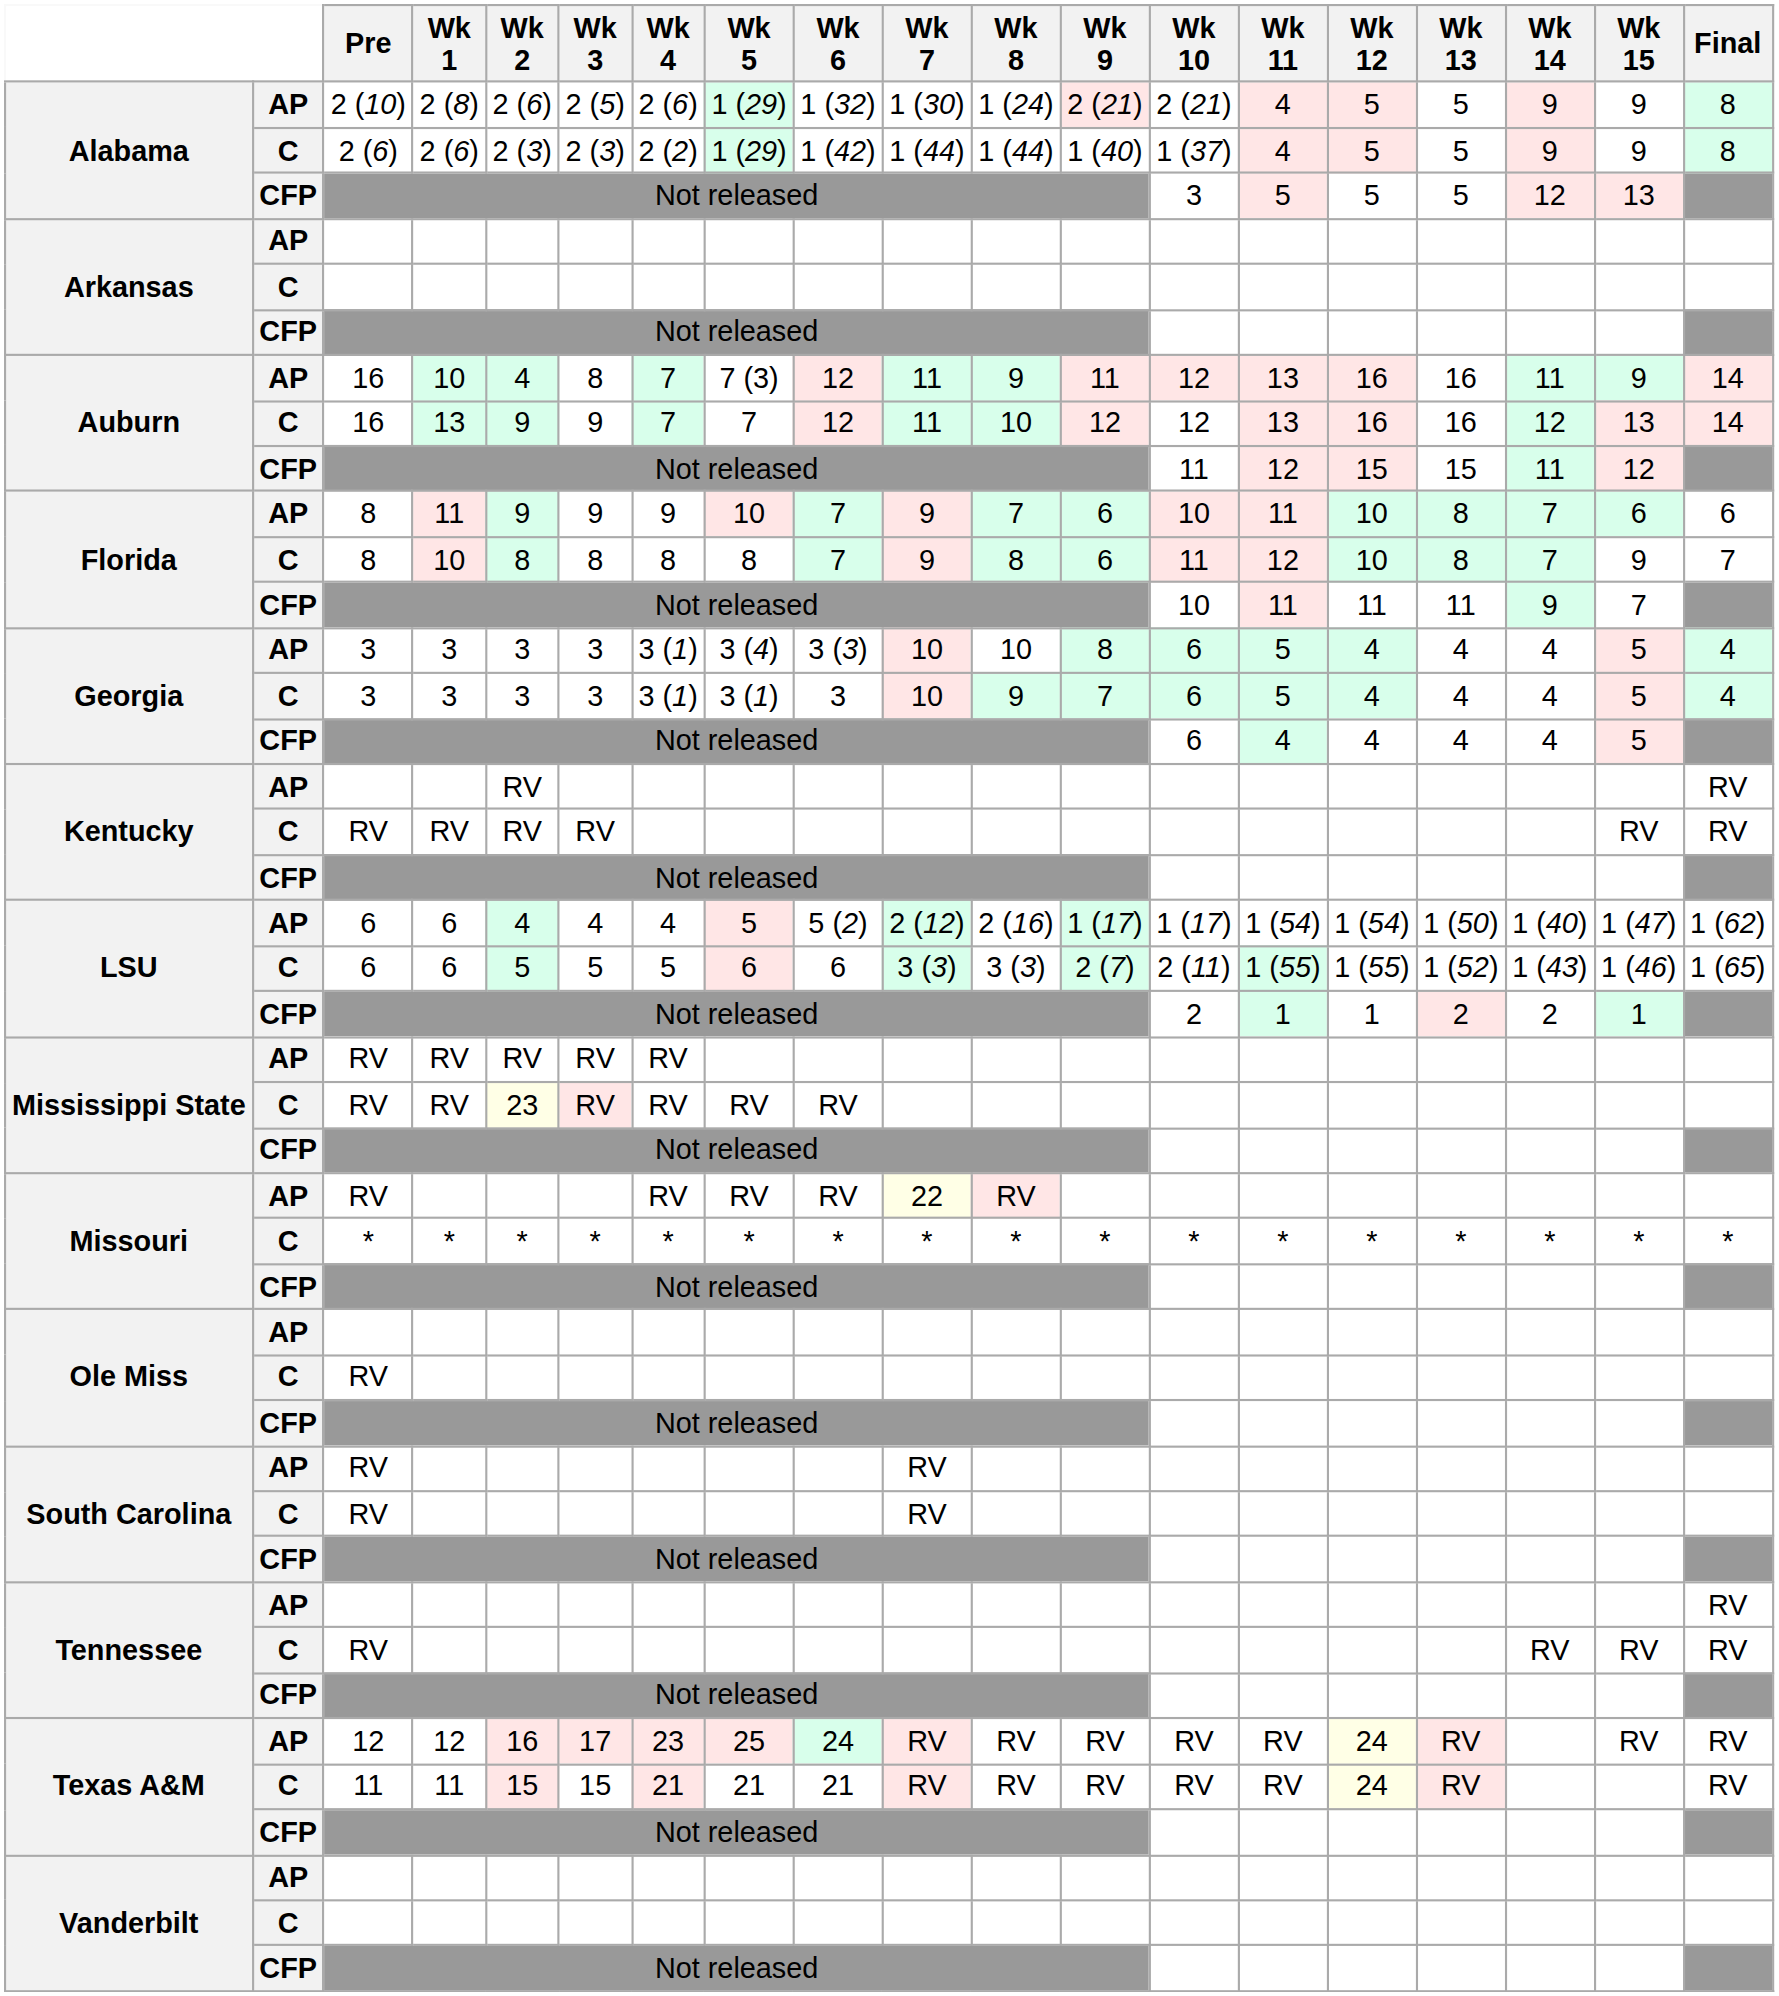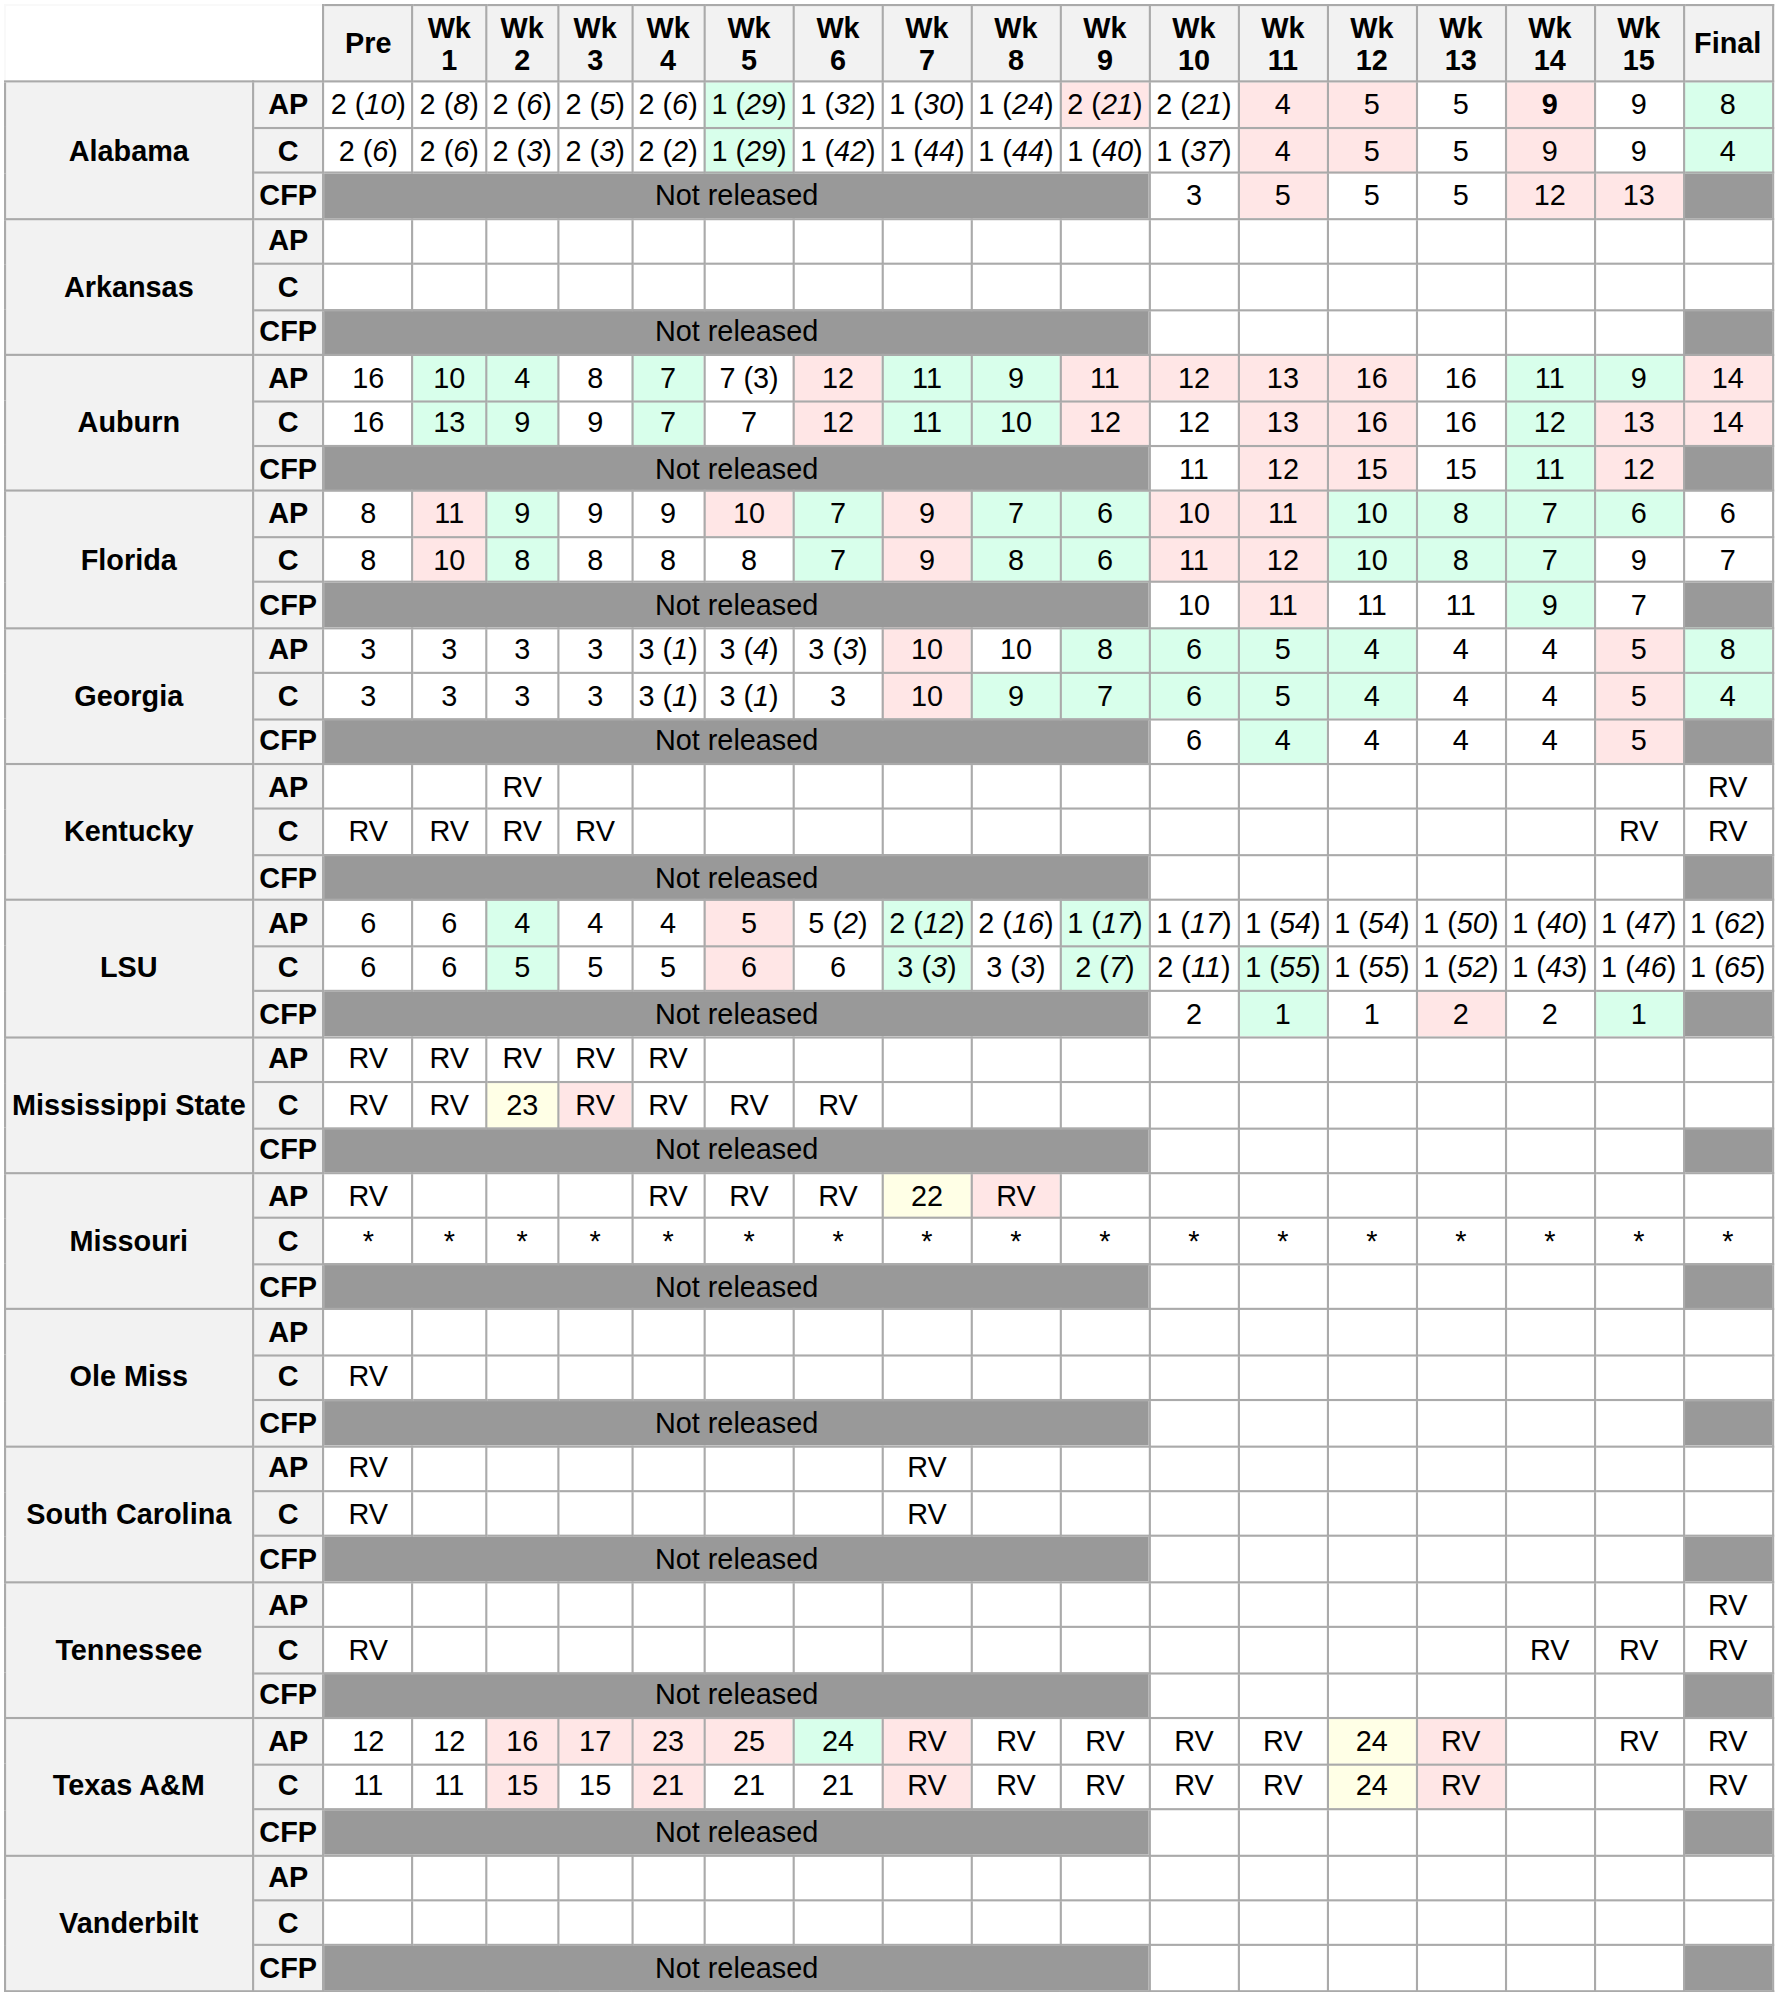(1550, 105) normal -> (1550, 105) bold
(1728, 150) 8 -> (1728, 150) 4
(1728, 650) 4 -> (1728, 650) 8
